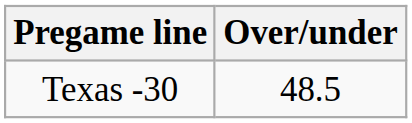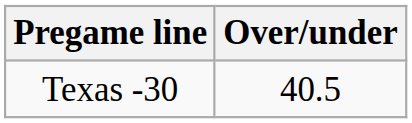(310, 88) 48.5 -> (310, 88) 40.5
